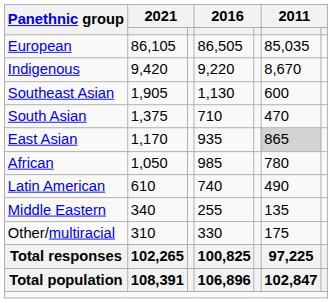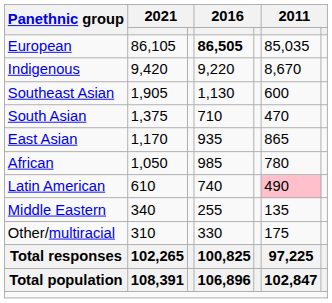(220, 46) normal -> (220, 46) bold
(277, 139) lightgrey background -> (277, 139) no background
(277, 186) no background -> (277, 186) pink background
